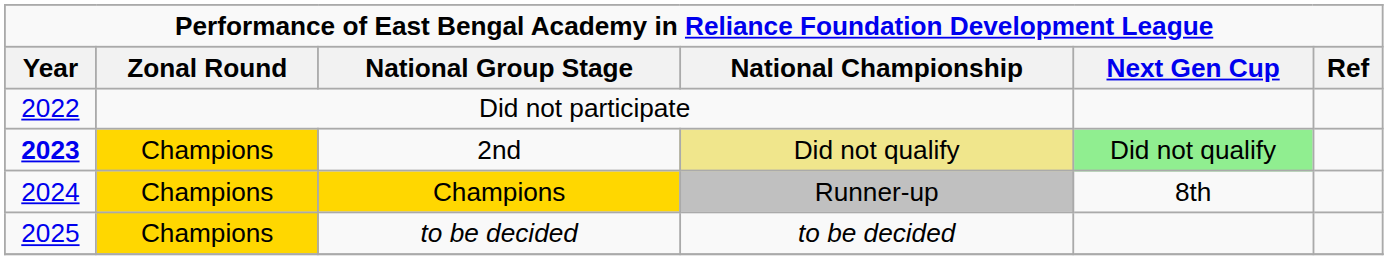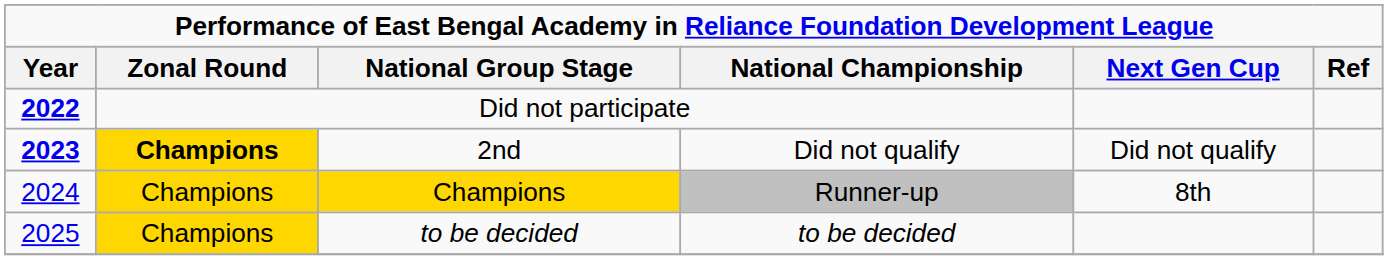(50, 109) normal -> (50, 109) bold
(207, 150) normal -> (207, 150) bold
(877, 150) khaki background -> (877, 150) no background
(1193, 150) lightgreen background -> (1193, 150) no background
